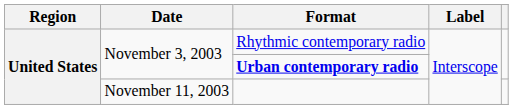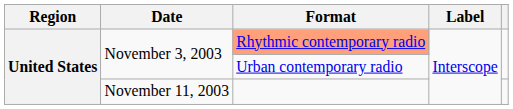(331, 41) no background -> (331, 41) lightsalmon background
(327, 66) bold -> (319, 66) normal
